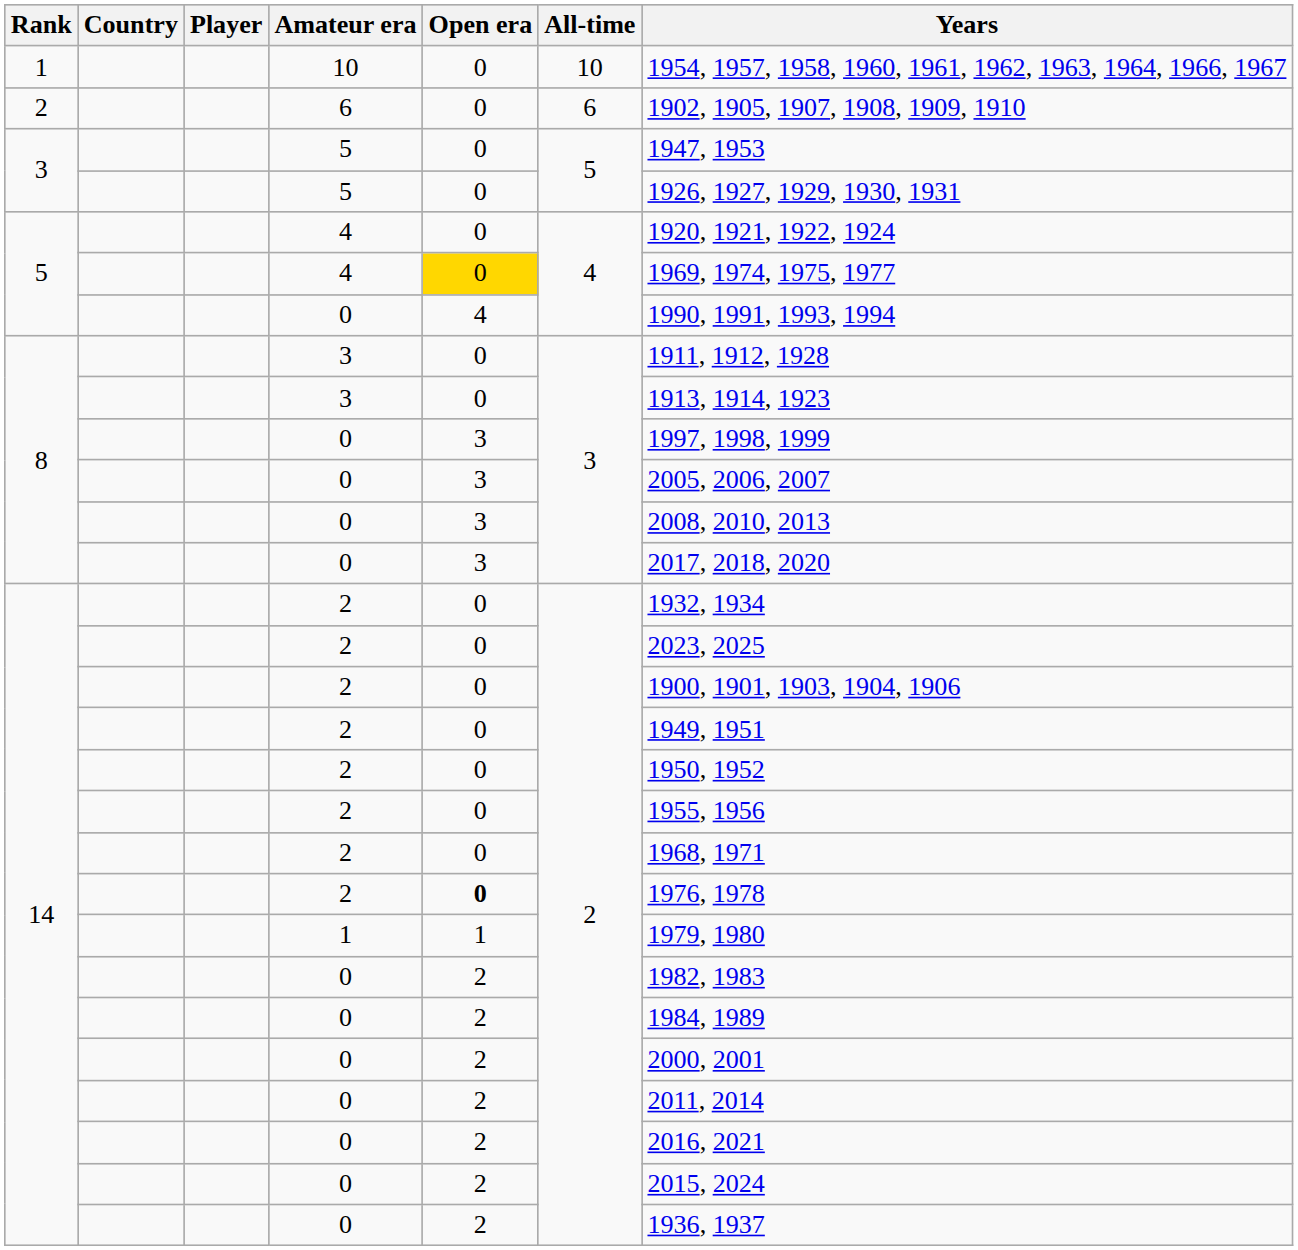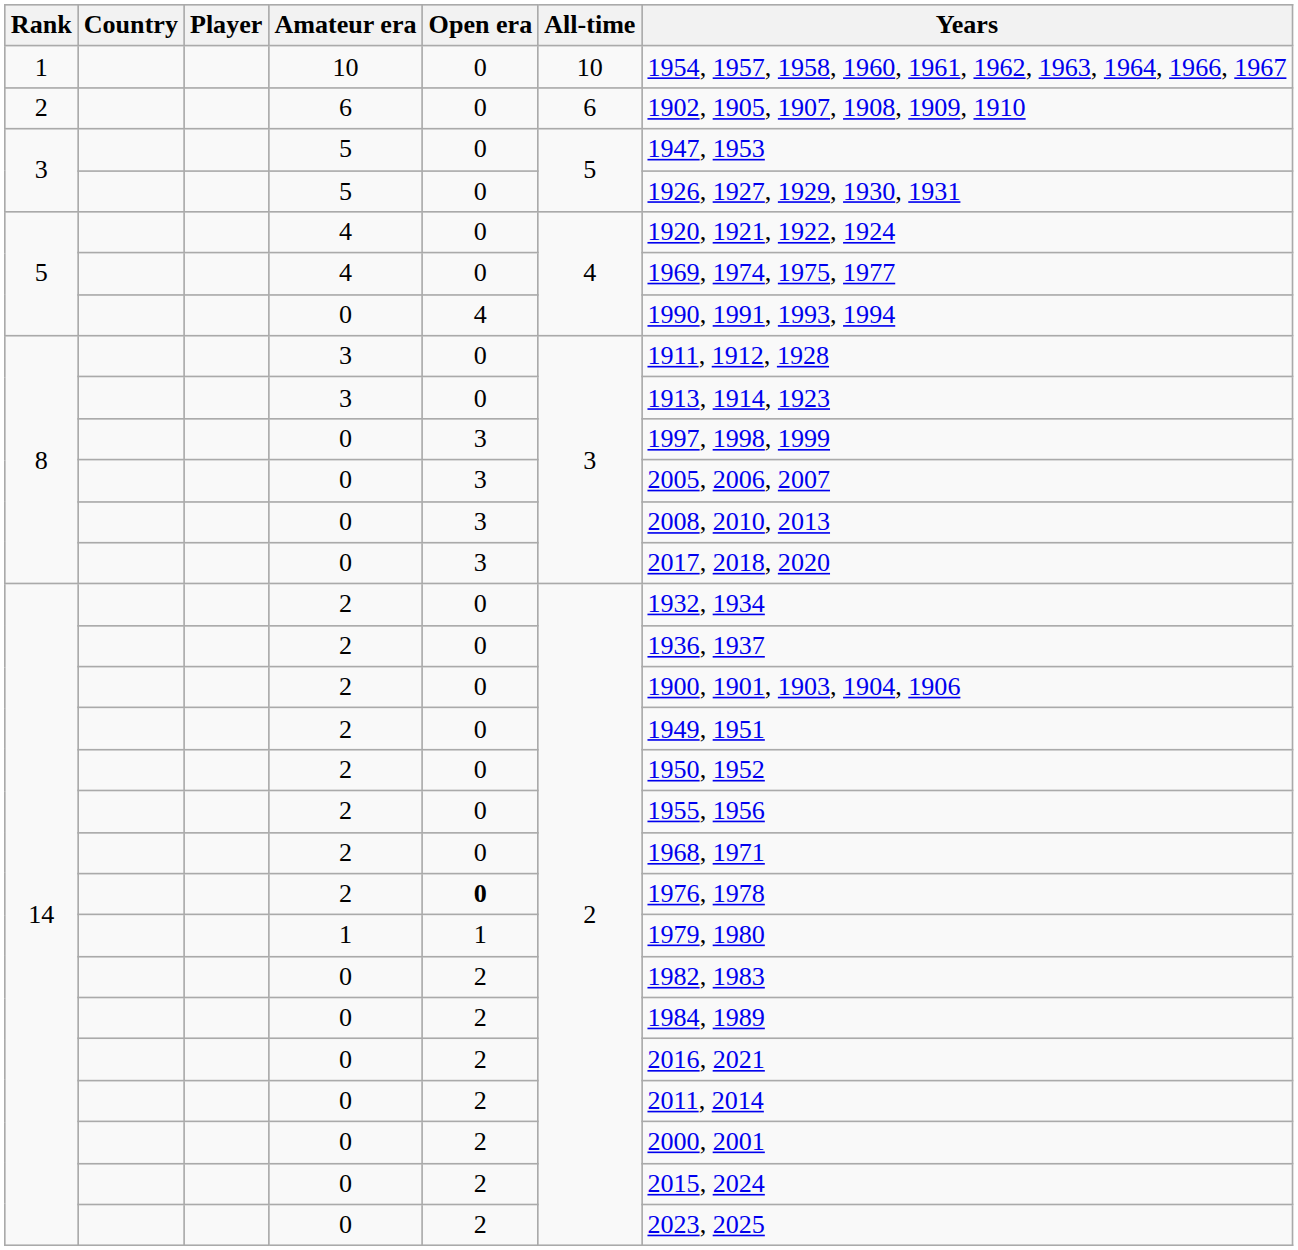(480, 273) gold background -> (480, 273) no background
(706, 645) 2023, 2025 -> (706, 645) 1936, 1937
(706, 1059) 2000, 2001 -> (706, 1059) 2016, 2021
(706, 1141) 2016, 2021 -> (706, 1141) 2000, 2001
(706, 1224) 1936, 1937 -> (706, 1224) 2023, 2025
